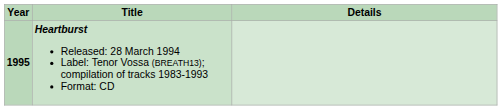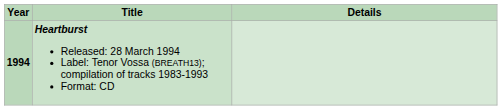(18, 63) 1995 -> (18, 63) 1994
